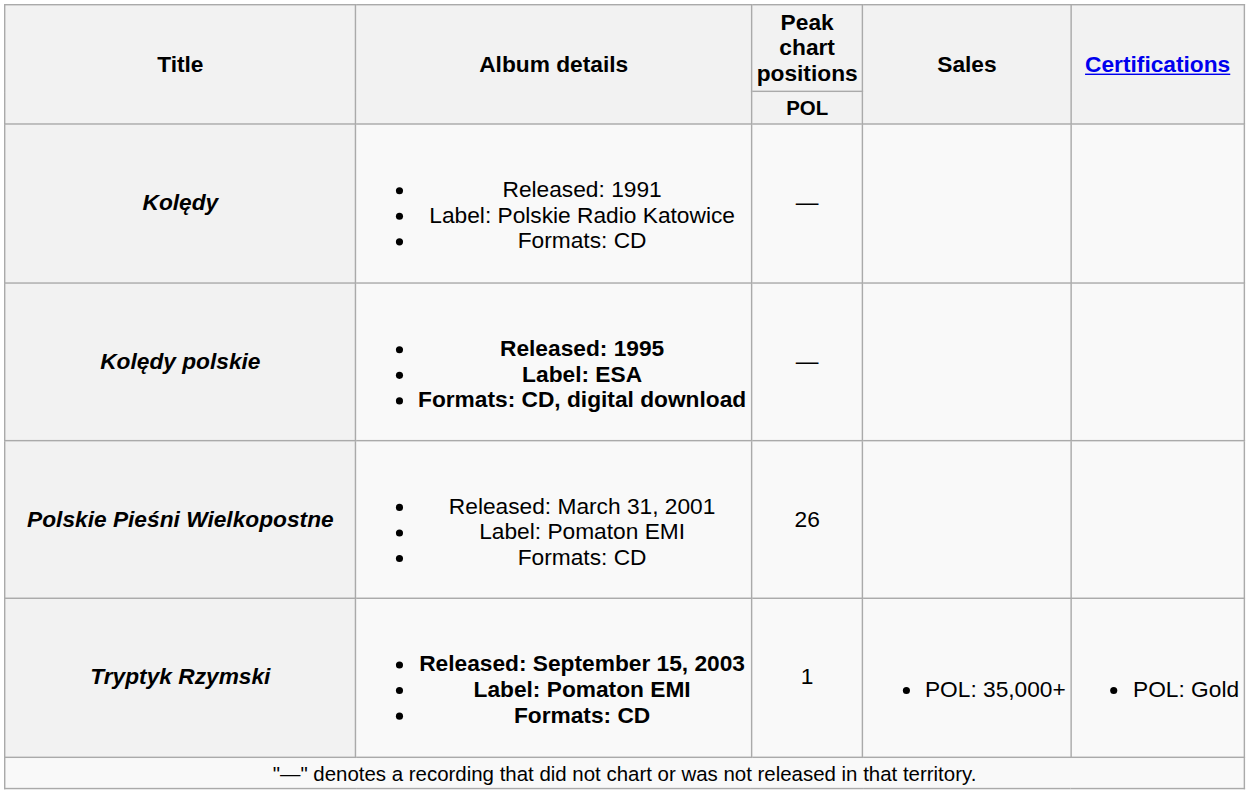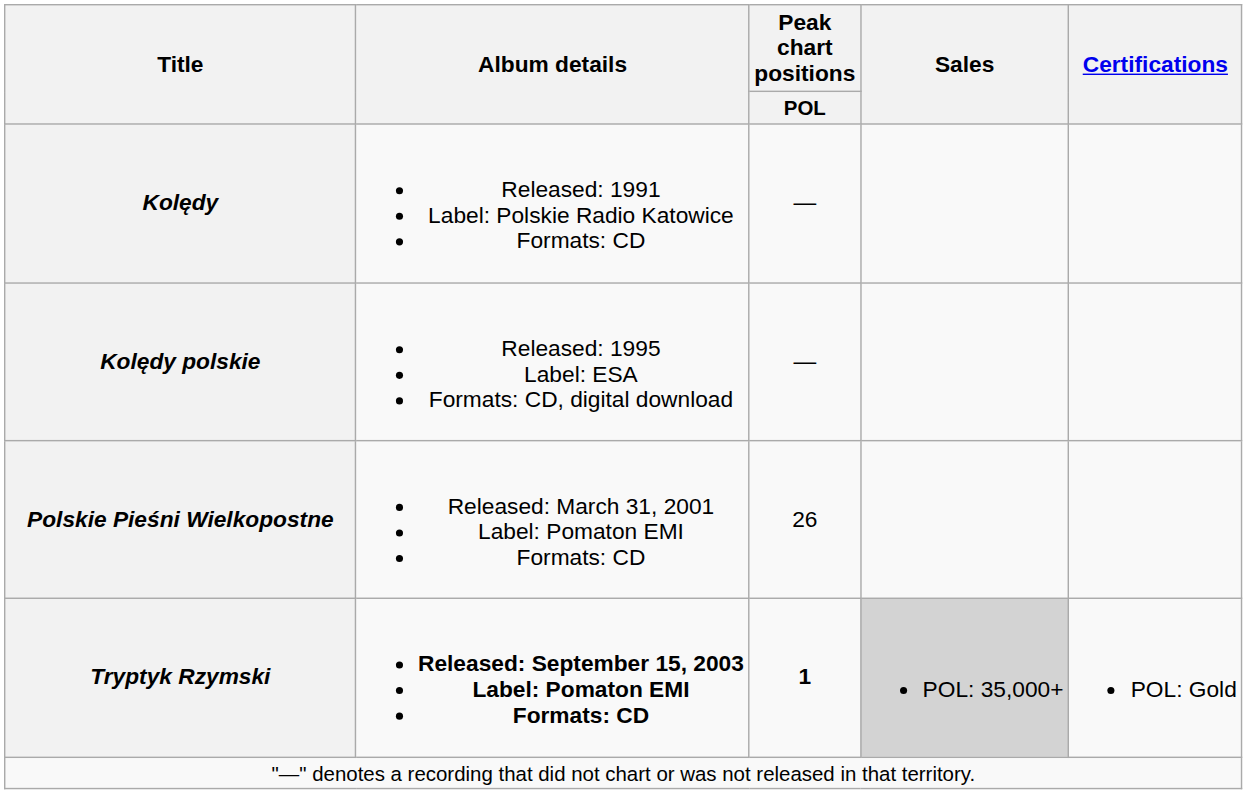(554, 374) bold -> (553, 374) normal
(807, 677) normal -> (805, 677) bold
(967, 690) no background -> (965, 690) lightgrey background
